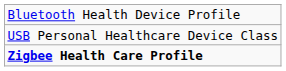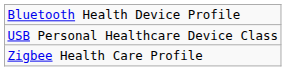(105, 55) bold -> (105, 55) normal
